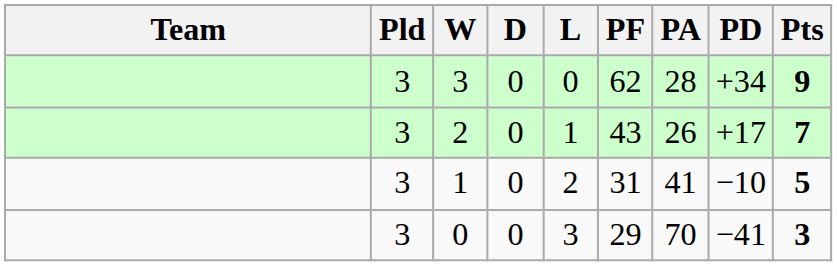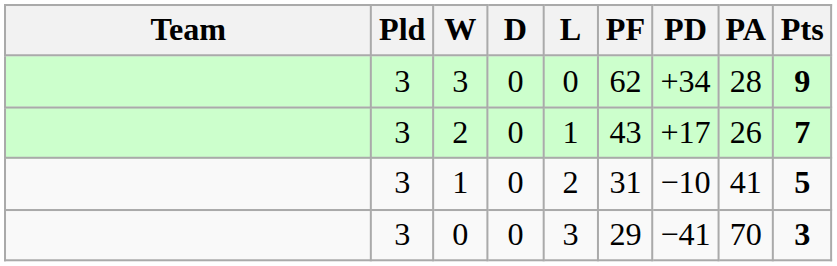columns swapped: (681, 30) <-> (741, 30)
